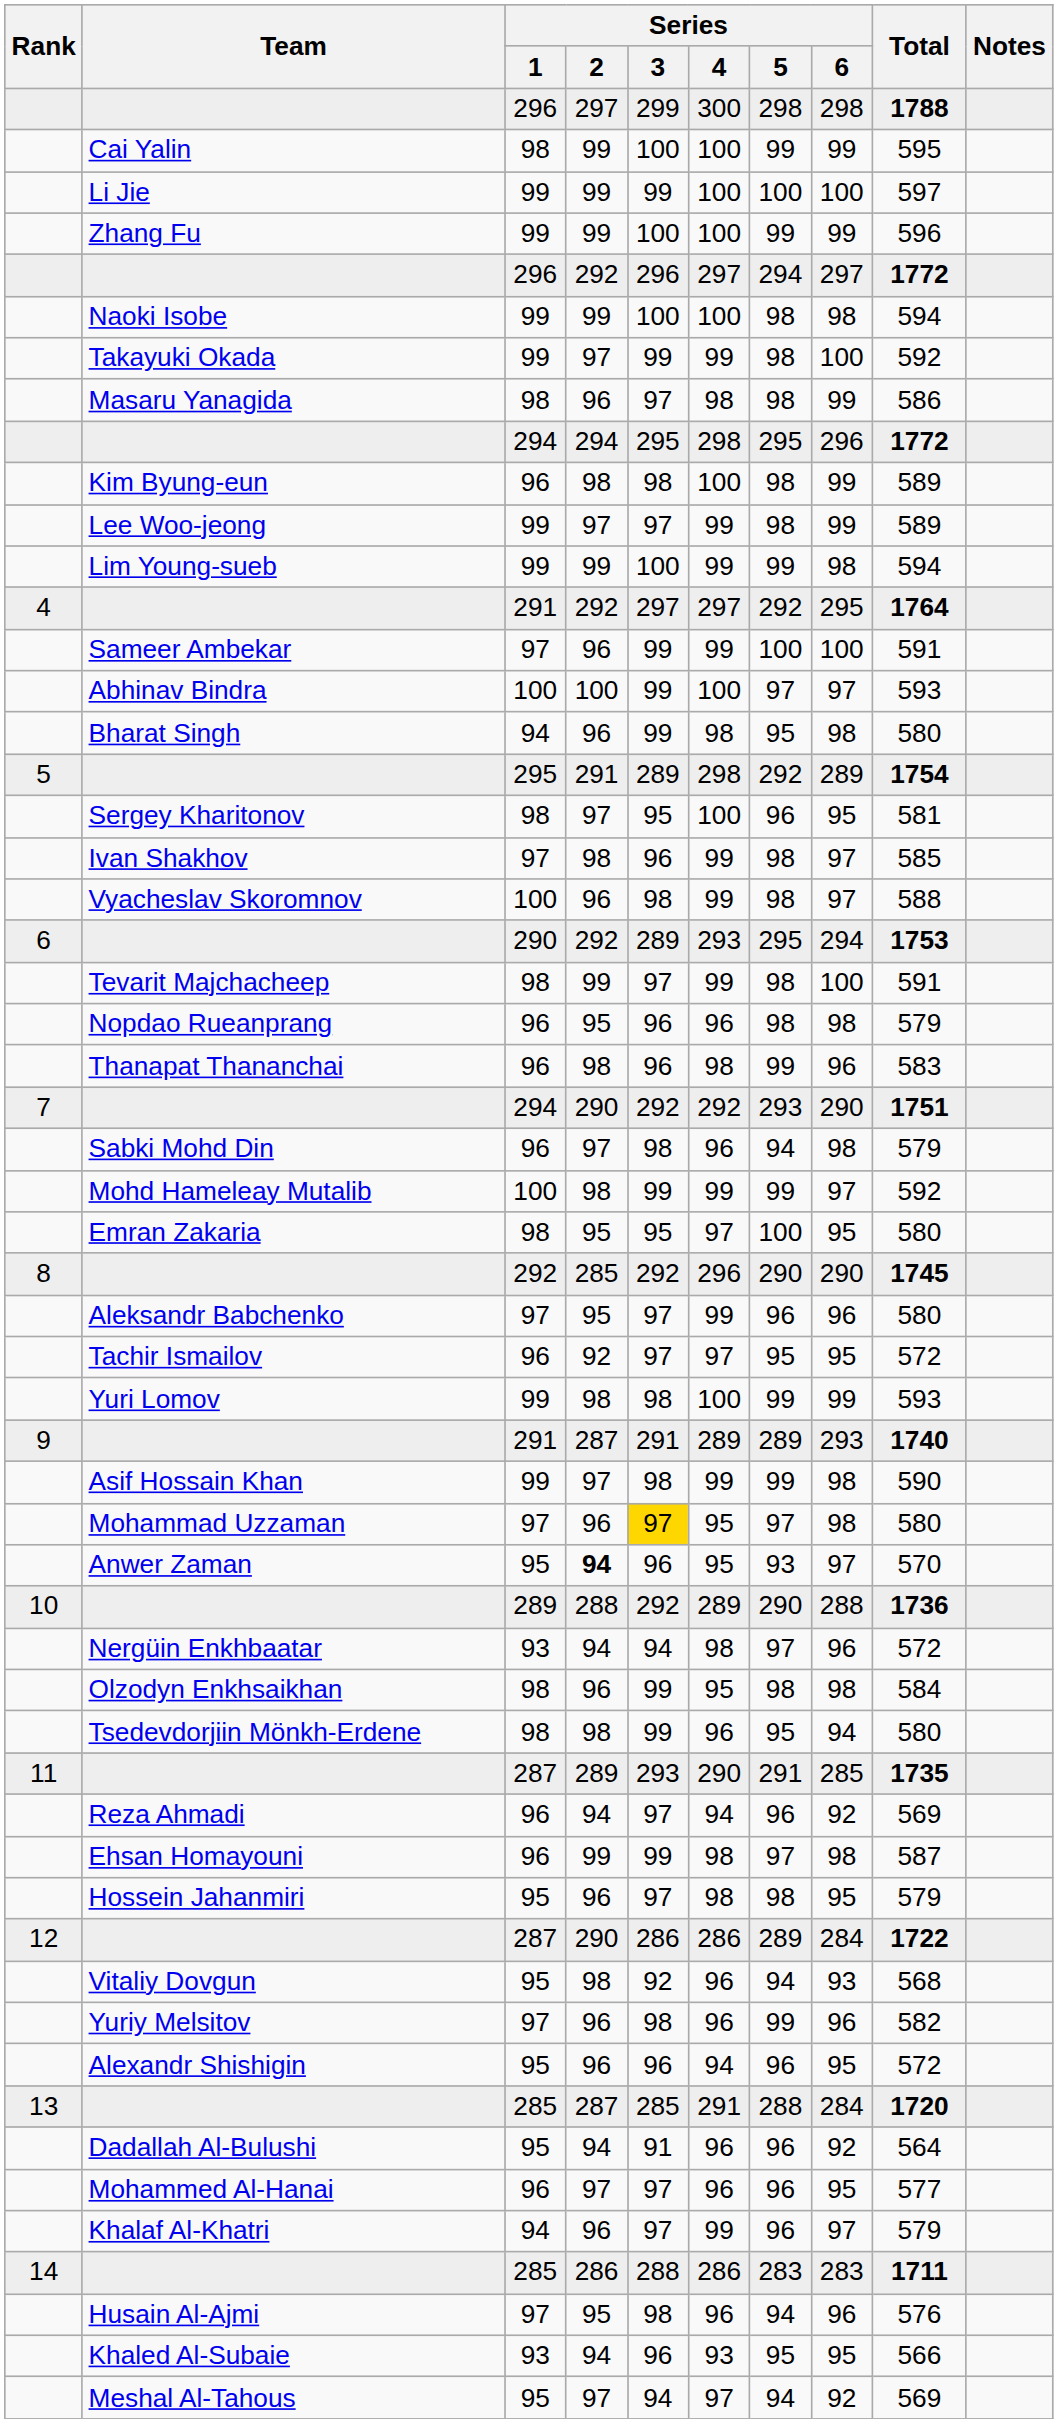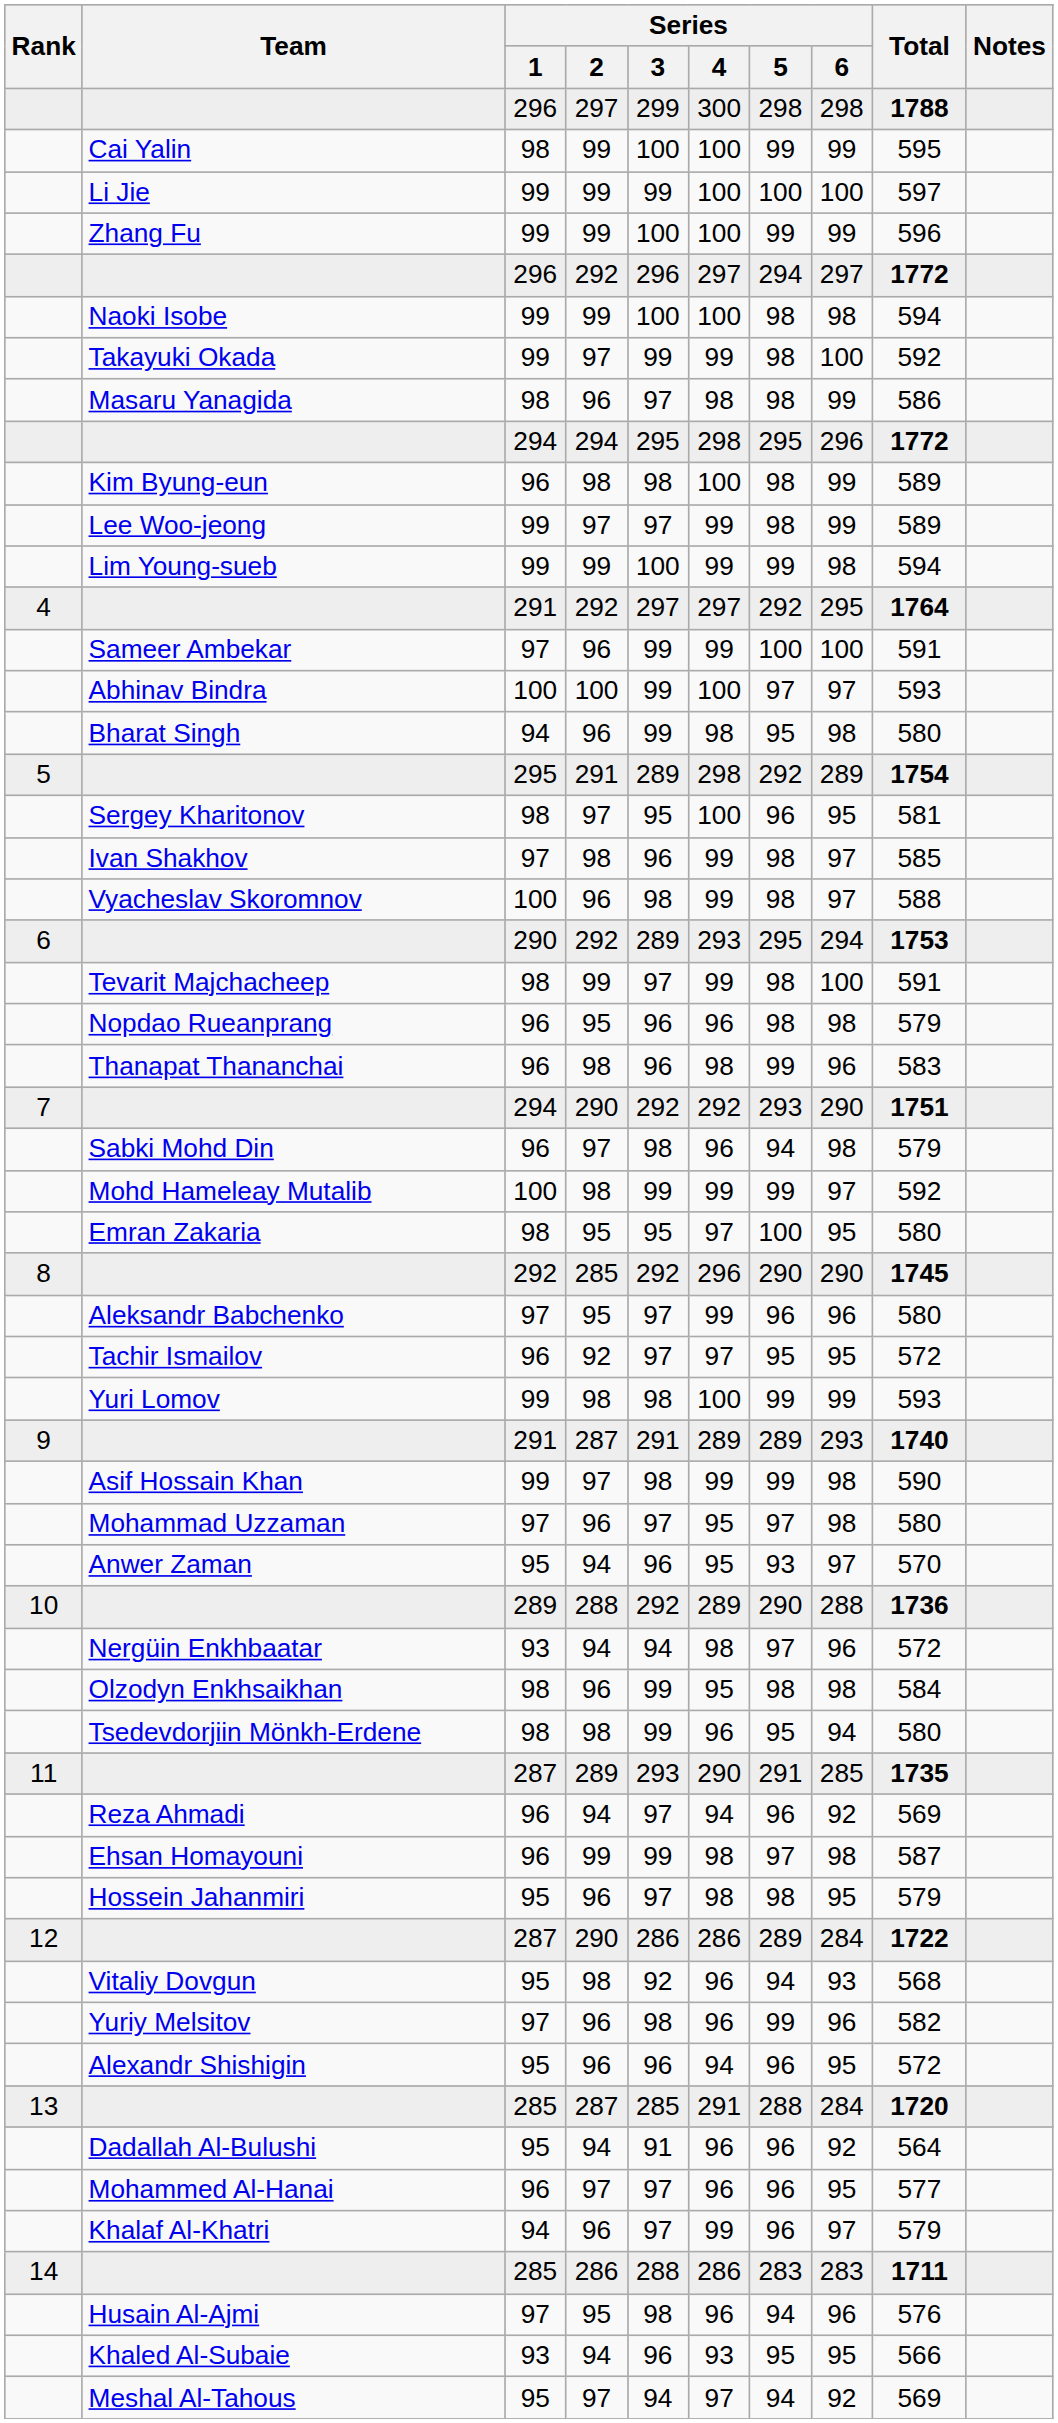(658, 1523) gold background -> (658, 1523) no background
(597, 1565) bold -> (597, 1565) normal
